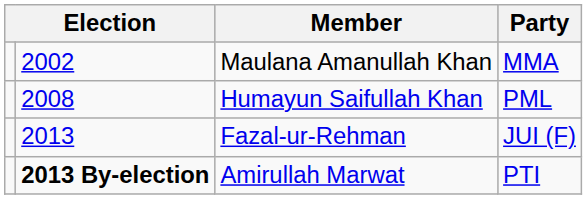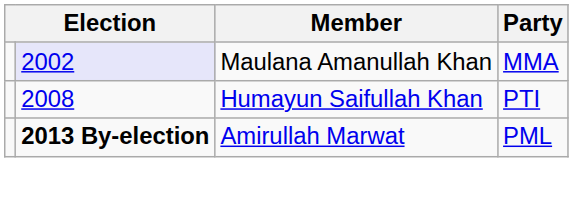(48, 61) no background -> (48, 61) lavender background
(528, 99) PML -> (522, 99) PTI
- row: (313, 136)
(522, 174) PTI -> (528, 136) PML
